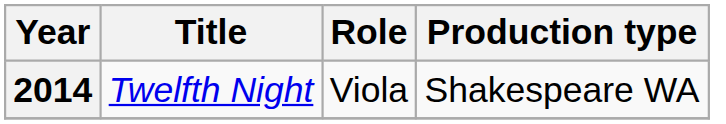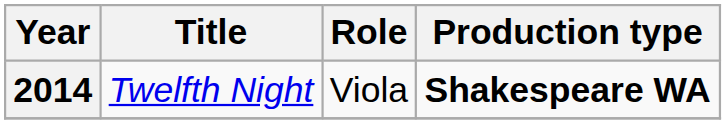(562, 88) normal -> (568, 88) bold
